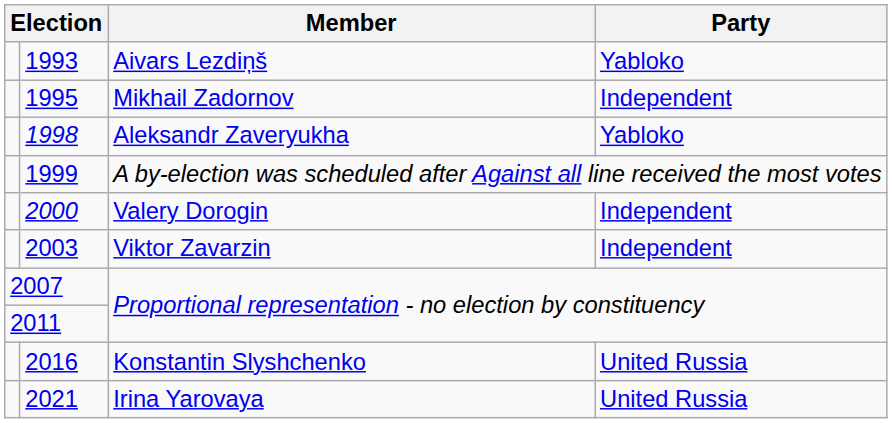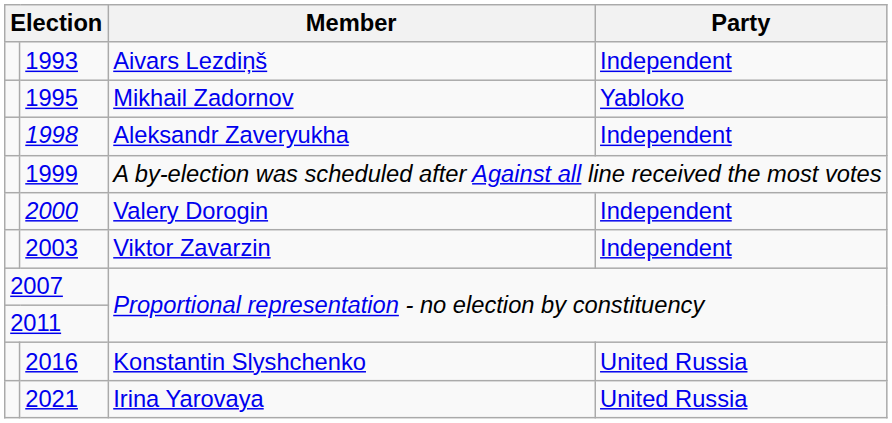(642, 60) Yabloko -> (666, 60) Independent
(666, 98) Independent -> (642, 98) Yabloko
(642, 135) Yabloko -> (666, 135) Independent
